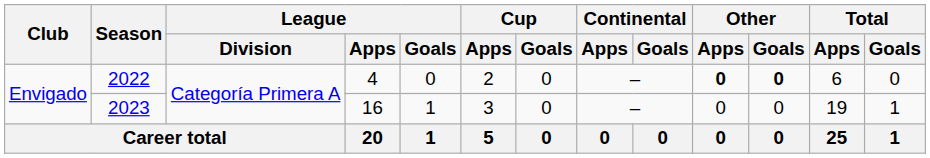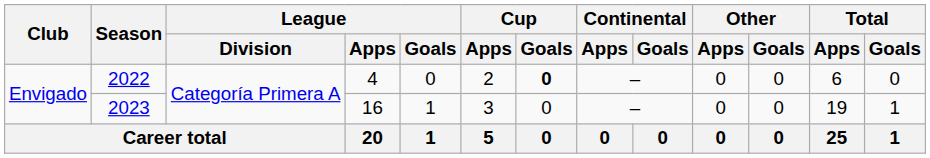(547, 78) normal -> (547, 78) bold
(721, 78) bold -> (721, 78) normal
(779, 78) bold -> (779, 78) normal
